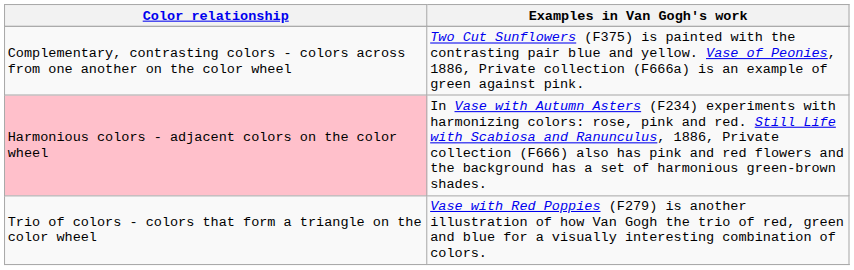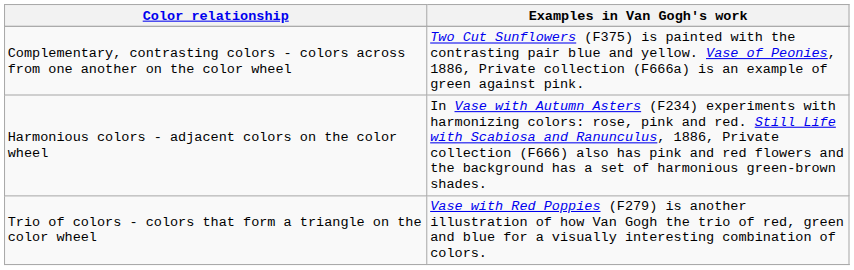(202, 145) pink background -> (202, 145) no background
